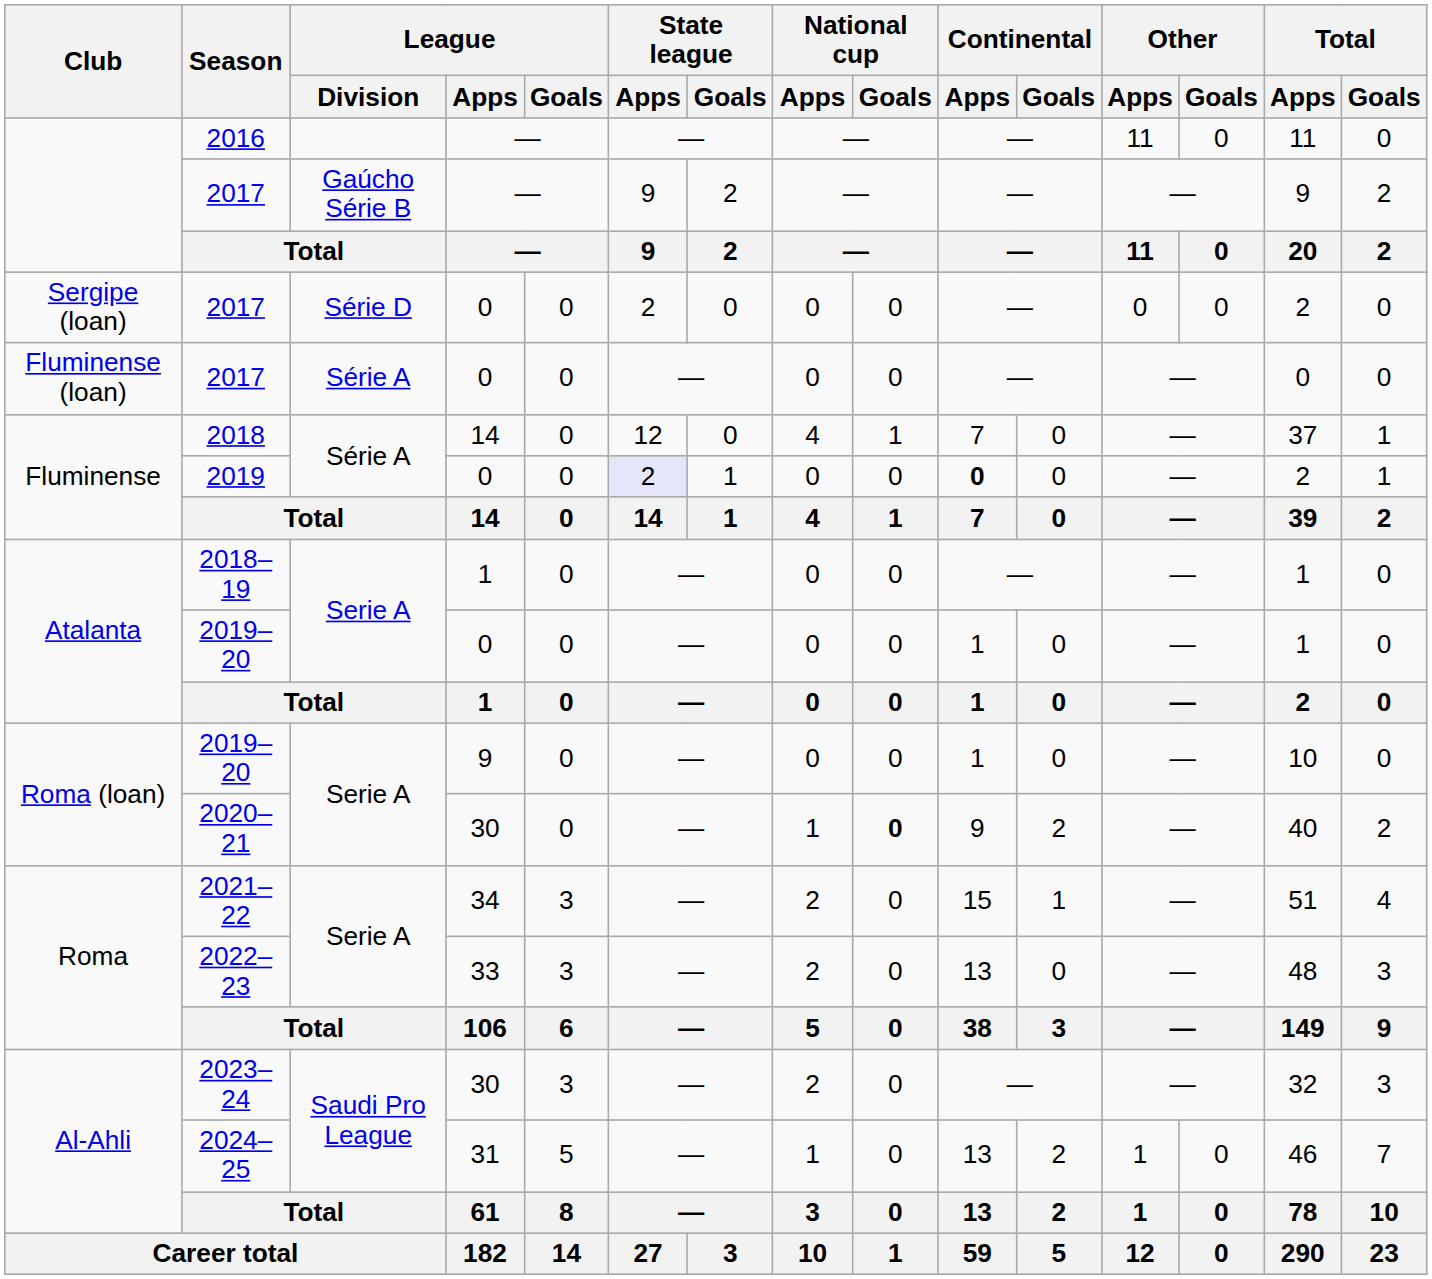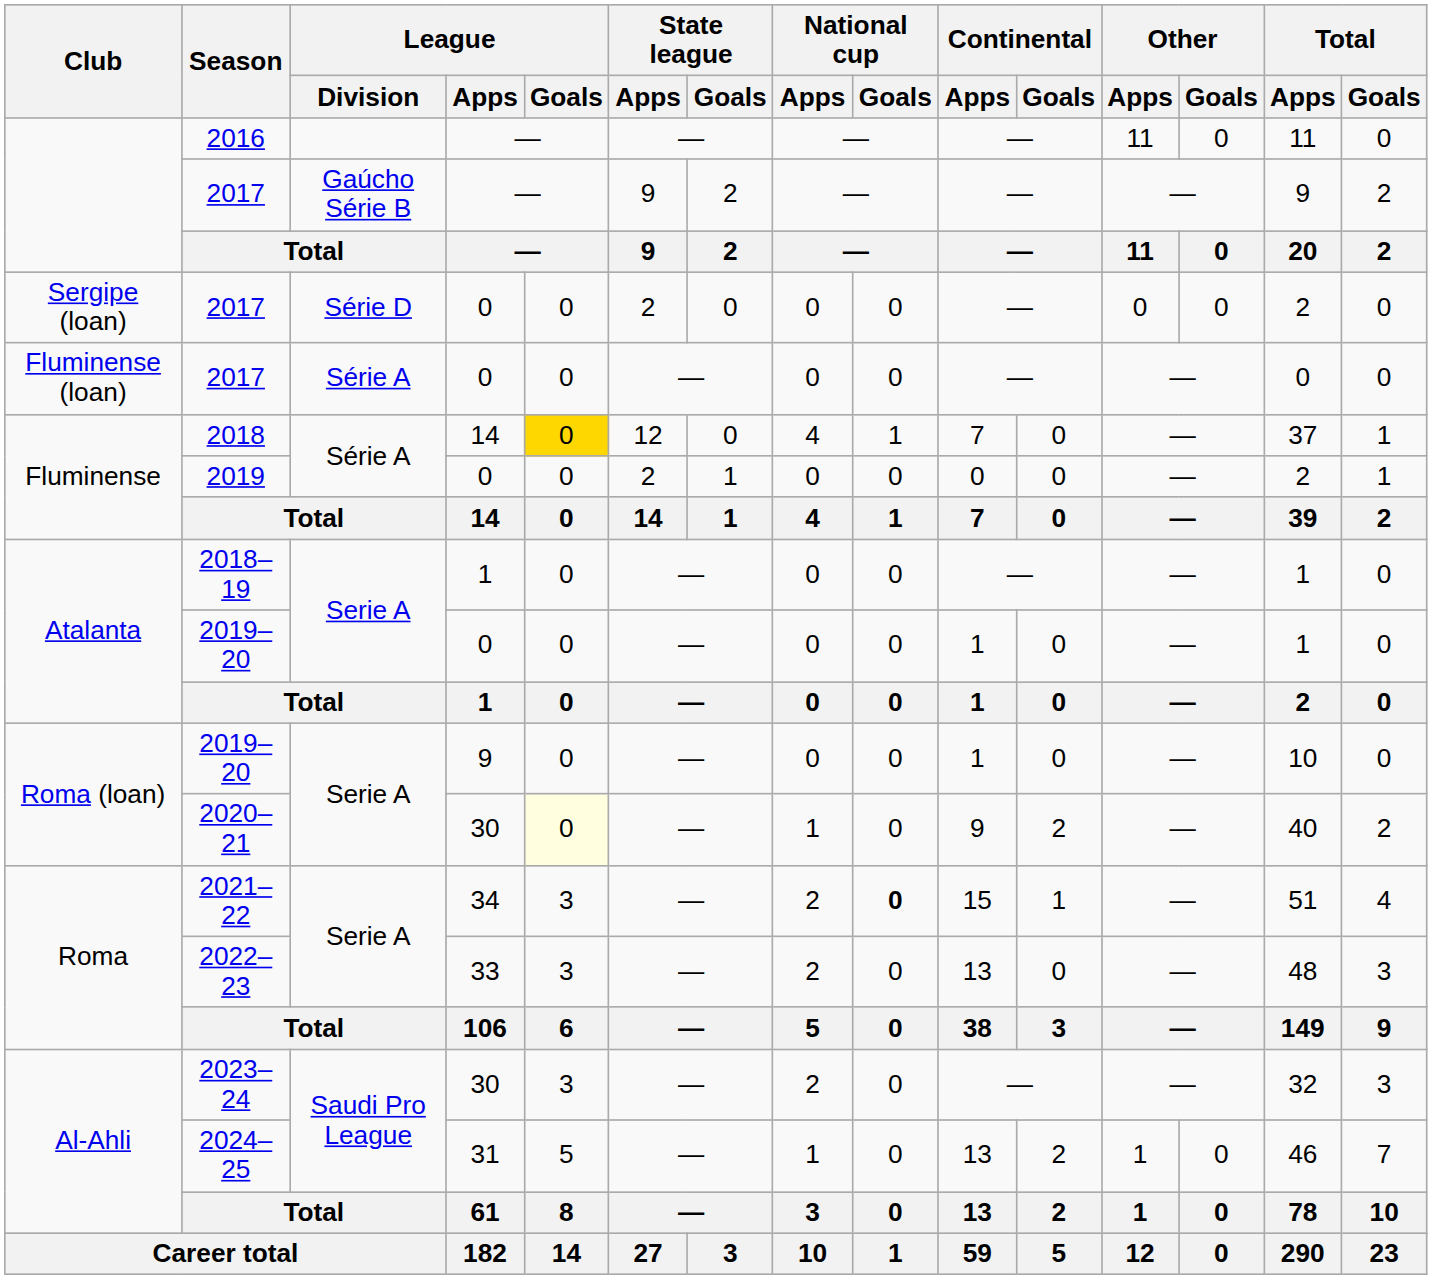(566, 434) no background -> (566, 434) gold background
(648, 476) lavender background -> (648, 476) no background
(977, 476) bold -> (977, 476) normal
(566, 829) no background -> (566, 829) lightyellow background
(895, 829) bold -> (895, 829) normal
(895, 900) normal -> (895, 900) bold
